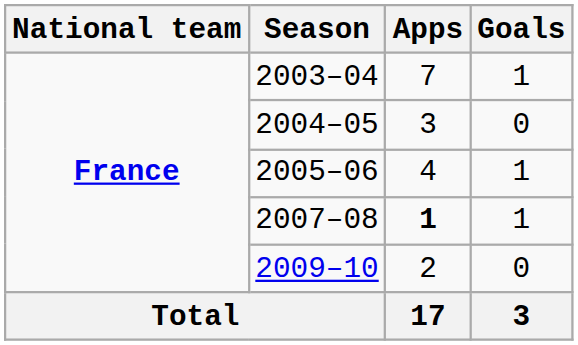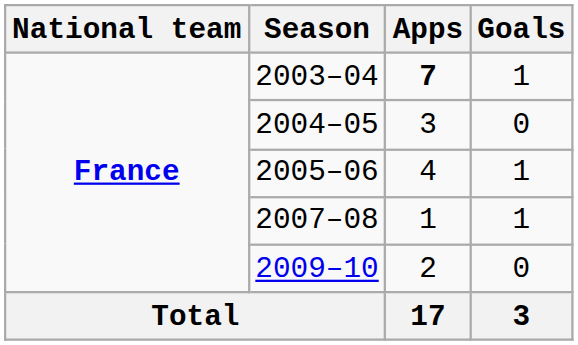(428, 77) normal -> (428, 77) bold
(428, 221) bold -> (428, 221) normal
